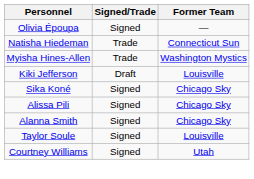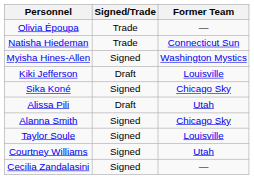(125, 27) Signed -> (125, 27) Trade
(125, 58) Trade -> (125, 58) Signed
(125, 105) Signed -> (125, 105) Draft
(204, 105) Chicago Sky -> (204, 105) Utah
+ row: (48, 167)
